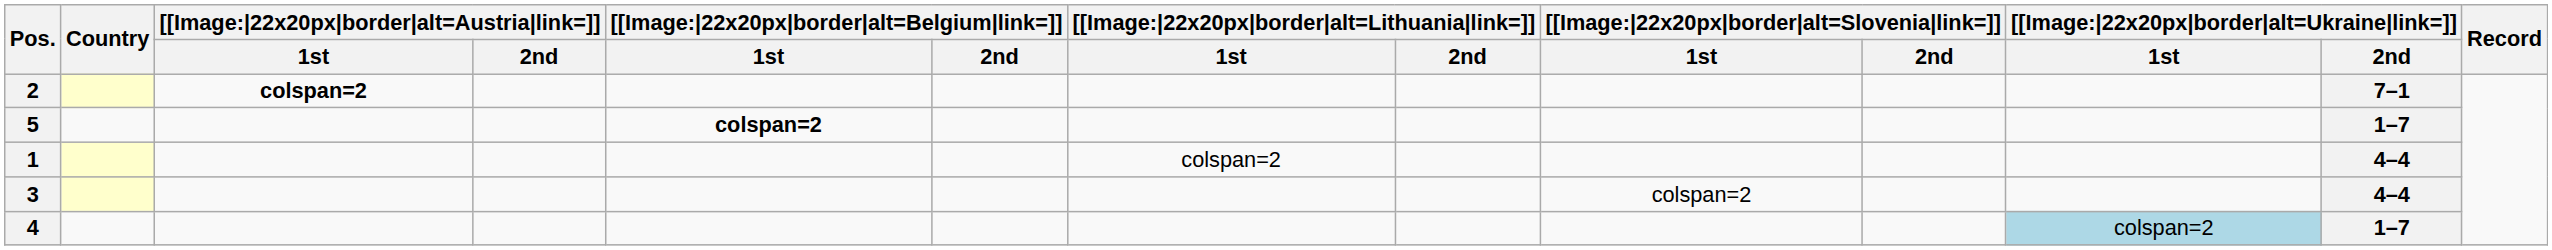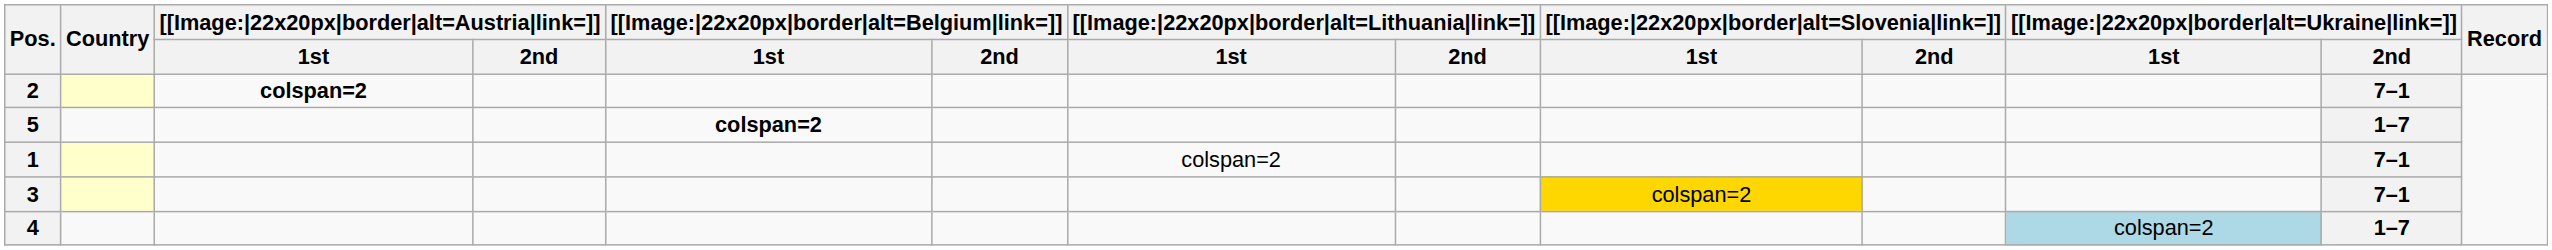(2392, 160) 4–4 -> (2392, 160) 7–1
(1701, 194) no background -> (1701, 194) gold background
(2392, 194) 4–4 -> (2392, 194) 7–1
